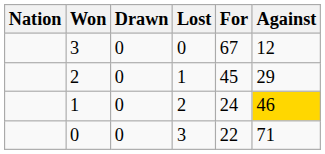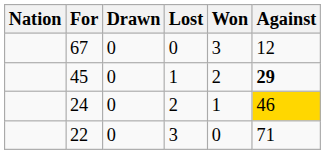columns swapped: (88, 18) <-> (234, 18)
(266, 76) normal -> (266, 76) bold
